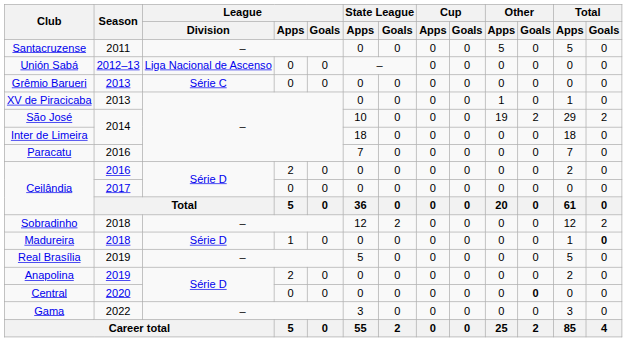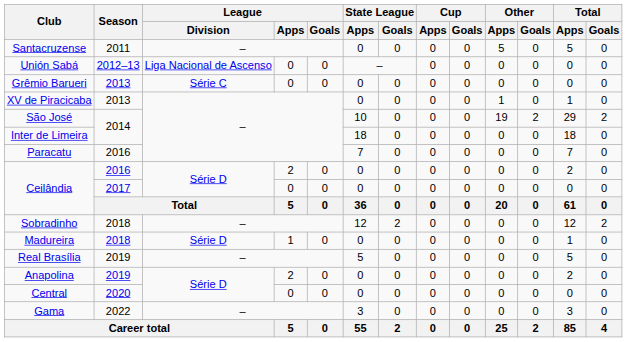(604, 240) bold -> (604, 240) normal
(536, 293) bold -> (536, 293) normal
